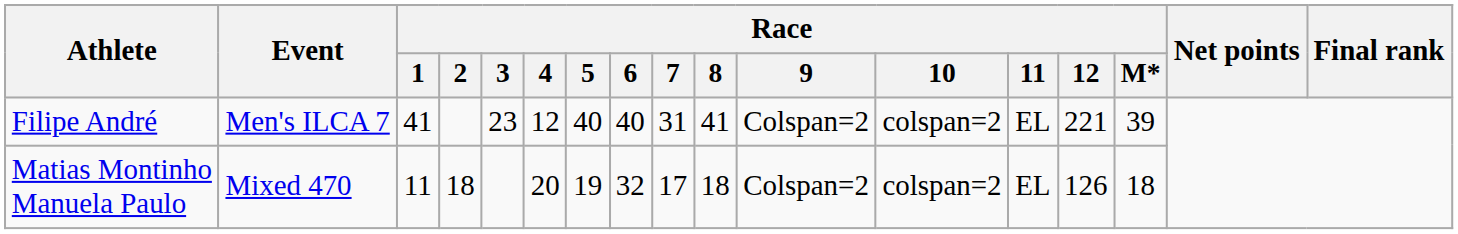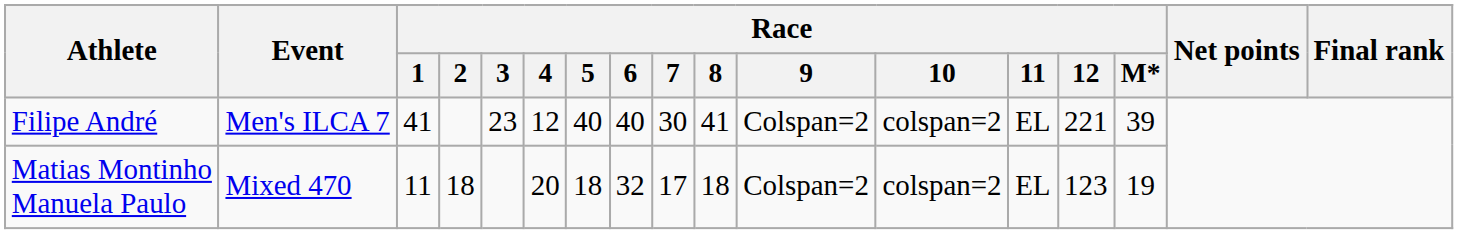(673, 121) 31 -> (673, 121) 30
(588, 186) 19 -> (588, 186) 18
(1086, 186) 126 -> (1086, 186) 123
(1141, 186) 18 -> (1141, 186) 19
